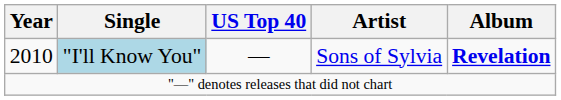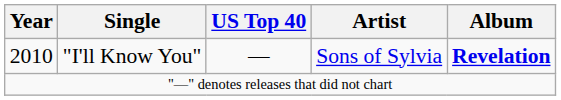(132, 55) lightblue background -> (132, 55) no background
